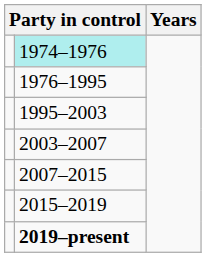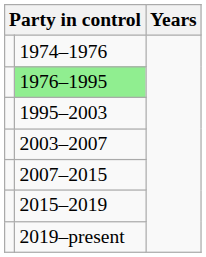(63, 50) paleturquoise background -> (63, 50) no background
(63, 81) no background -> (63, 81) lightgreen background
(74, 236) bold -> (72, 236) normal
